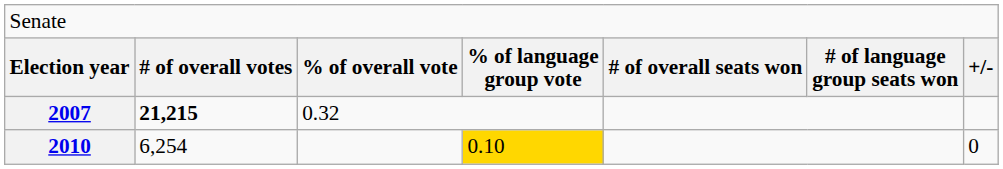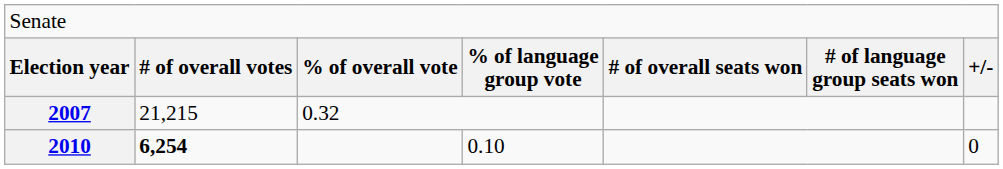(169, 112) bold -> (169, 112) normal
(163, 146) normal -> (163, 146) bold
(486, 146) gold background -> (486, 146) no background
